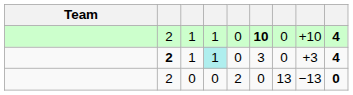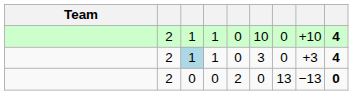(261, 36) bold -> (261, 36) normal
(169, 57) bold -> (169, 57) normal
(192, 57) no background -> (192, 57) lightblue background
(215, 57) paleturquoise background -> (215, 57) no background
